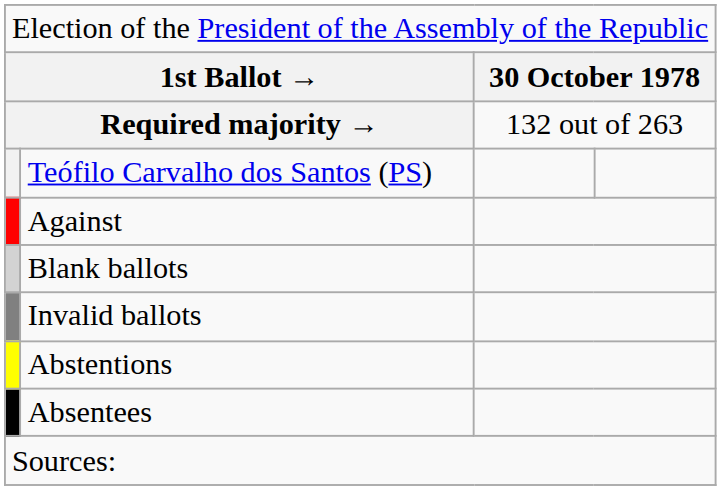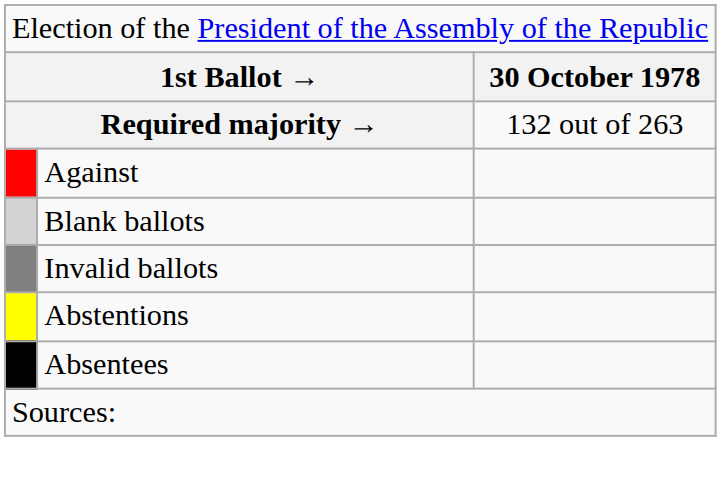- row: (230, 172)
